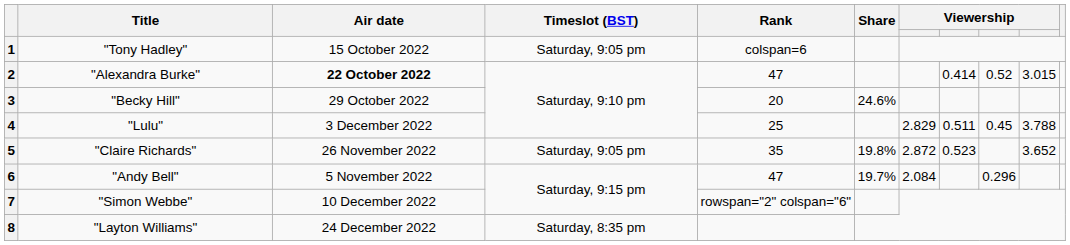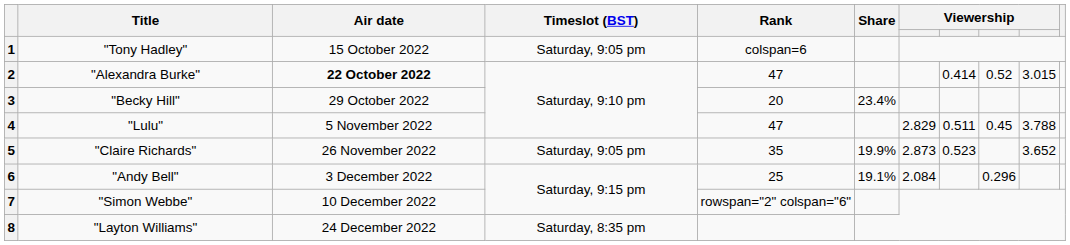(877, 100) 24.6% -> (877, 100) 23.4%
(379, 125) 3 December 2022 -> (379, 125) 5 November 2022
(776, 125) 25 -> (776, 125) 47
(877, 151) 19.8% -> (877, 151) 19.9%
(919, 151) 2.872 -> (919, 151) 2.873
(379, 176) 5 November 2022 -> (379, 176) 3 December 2022
(776, 176) 47 -> (776, 176) 25
(877, 176) 19.7% -> (877, 176) 19.1%
